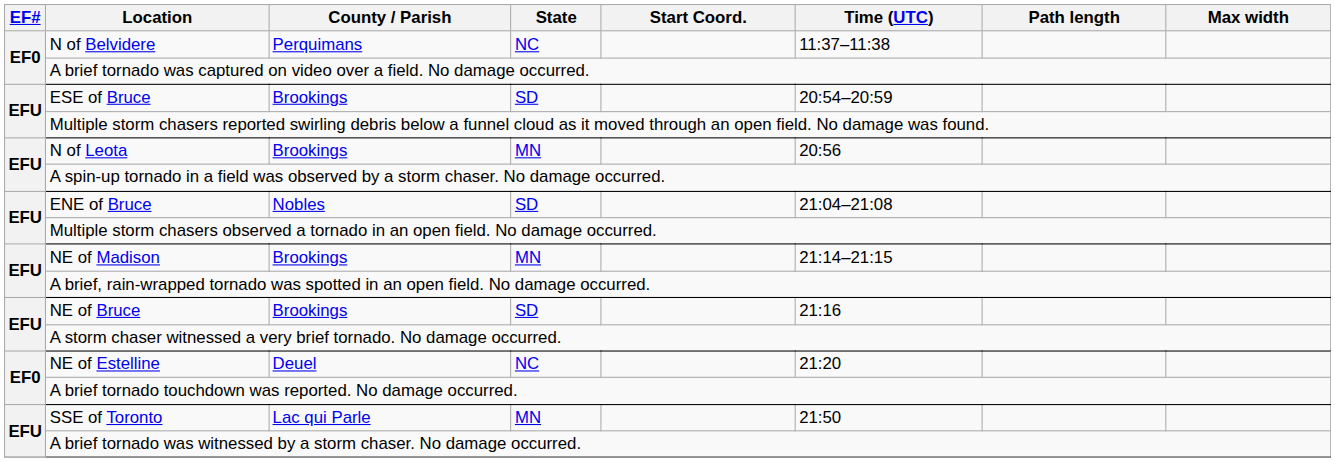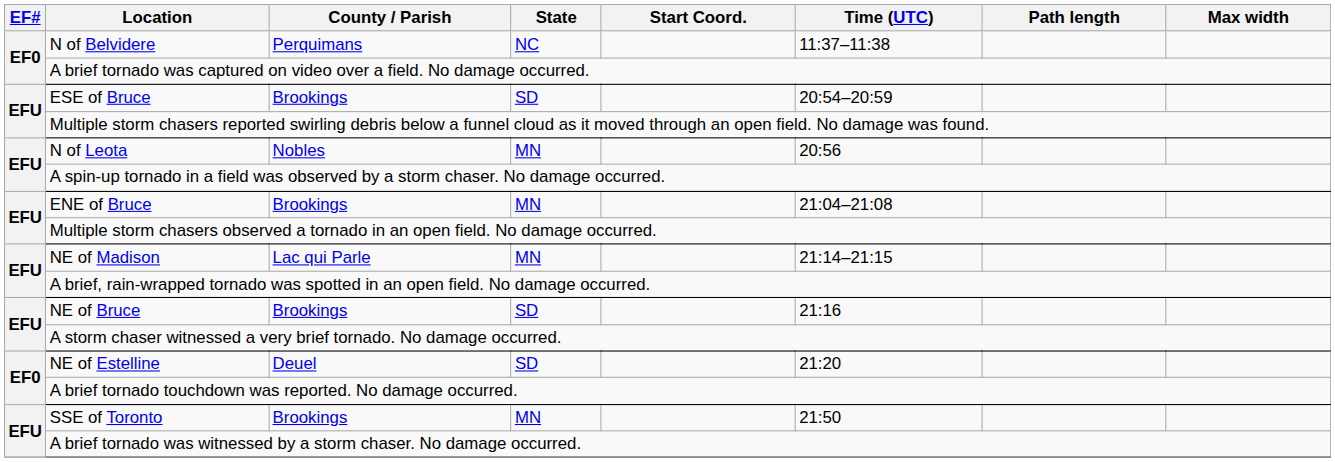(310, 151) Brookings -> (299, 151) Nobles
(299, 204) Nobles -> (310, 204) Brookings
(527, 204) SD -> (528, 204) MN
(310, 257) Brookings -> (322, 257) Lac qui Parle
(527, 364) NC -> (527, 364) SD
(322, 417) Lac qui Parle -> (310, 417) Brookings
